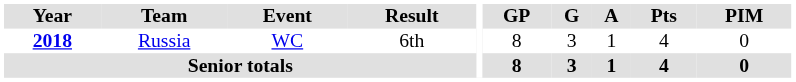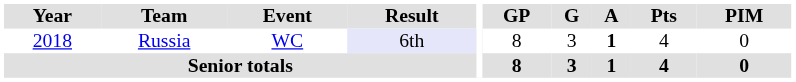(52, 40) bold -> (52, 40) normal
(412, 40) no background -> (412, 40) lavender background
(611, 40) normal -> (611, 40) bold
